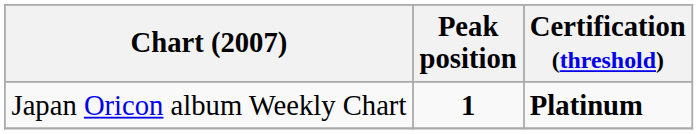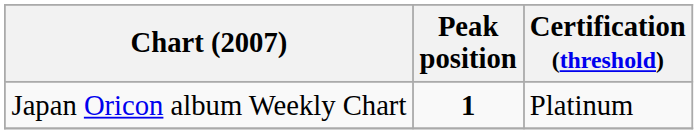(586, 104) bold -> (582, 104) normal
